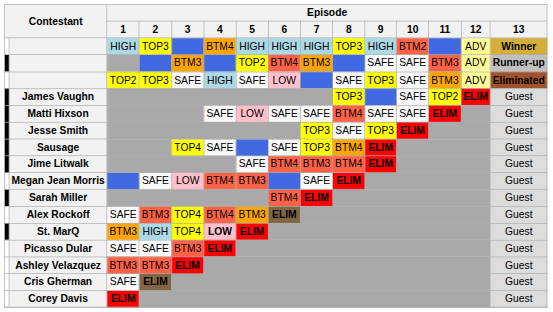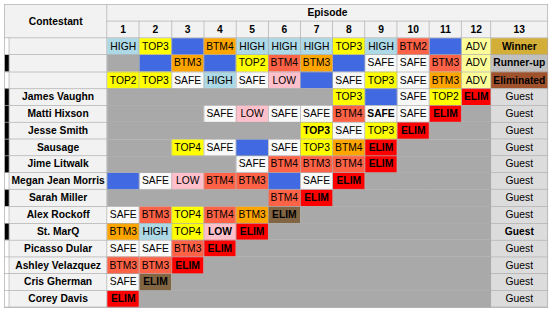(381, 114) normal -> (381, 114) bold
(317, 131) normal -> (317, 131) bold
(519, 232) normal -> (519, 232) bold
